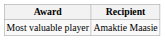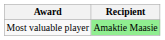(126, 27) no background -> (126, 27) lightgreen background
